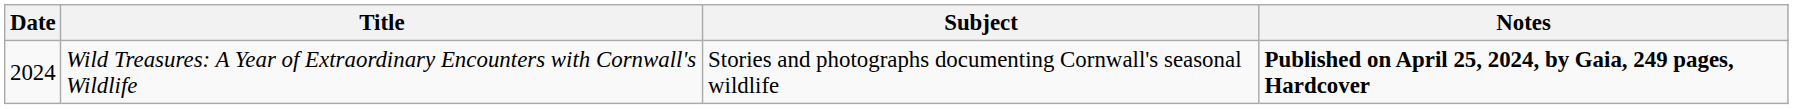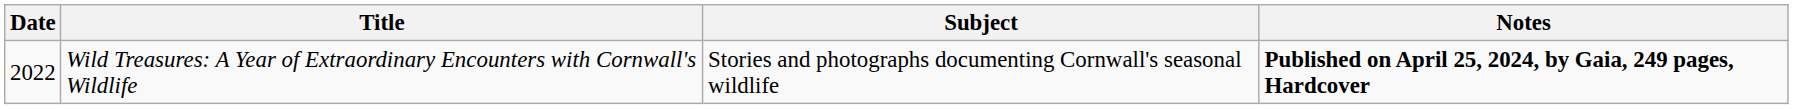(33, 71) 2024 -> (33, 71) 2022
